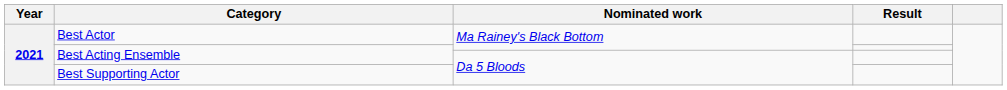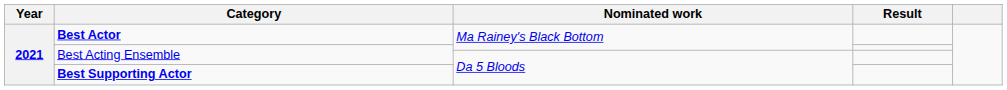(86, 34) normal -> (89, 34) bold
(118, 74) normal -> (124, 74) bold
